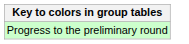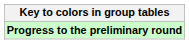(87, 30) normal -> (95, 30) bold
